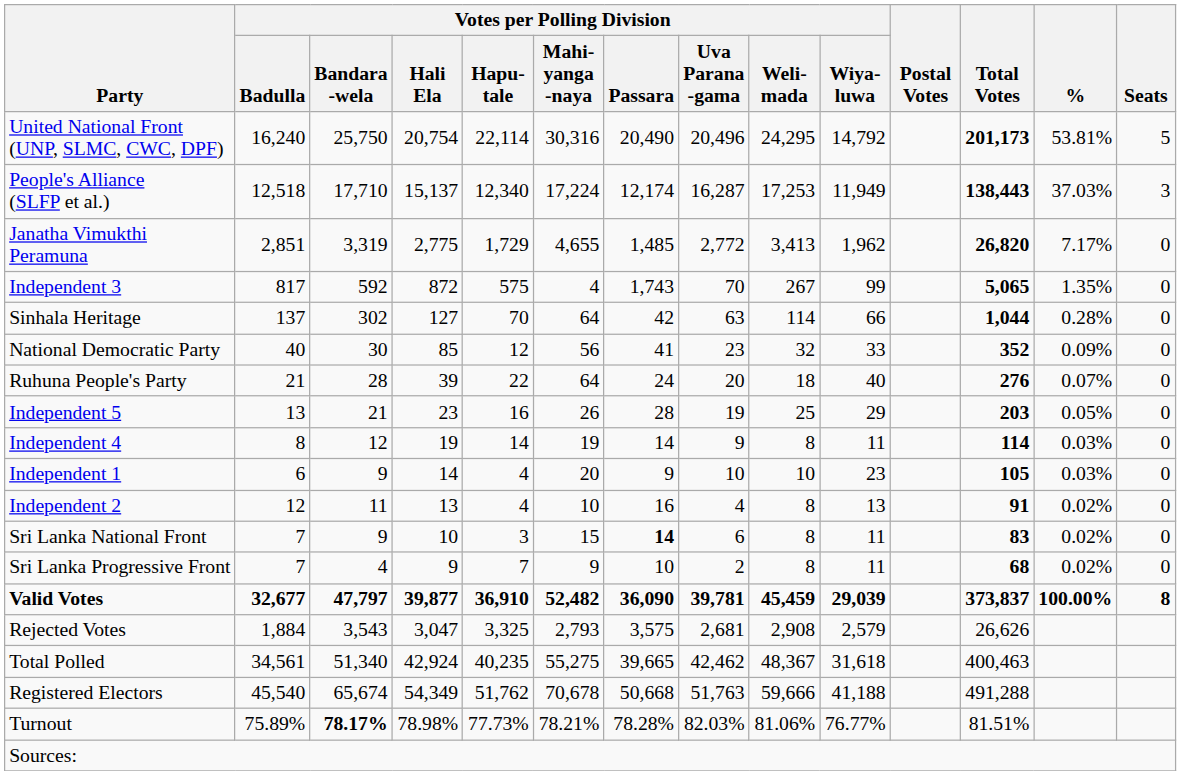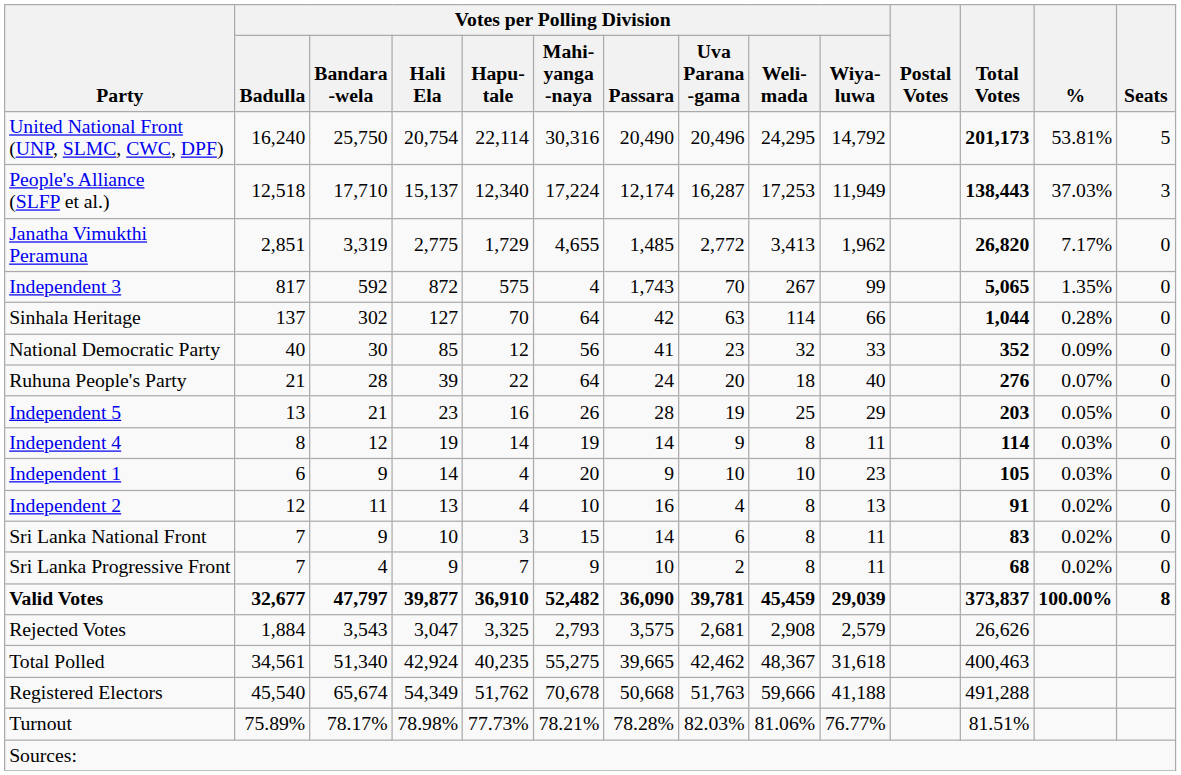(664, 536) bold -> (664, 536) normal
(356, 723) bold -> (357, 723) normal
